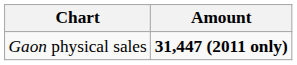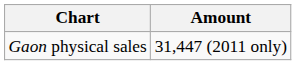(221, 45) bold -> (221, 45) normal
